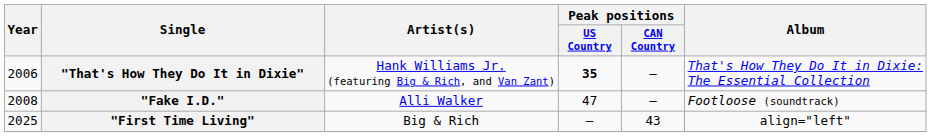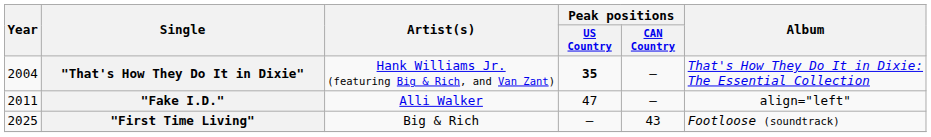(23, 73) 2006 -> (23, 73) 2004
(23, 101) 2008 -> (23, 101) 2011
(764, 101) Footloose (soundtrack) -> (805, 101) align="left"
(805, 121) align="left" -> (764, 121) Footloose (soundtrack)
